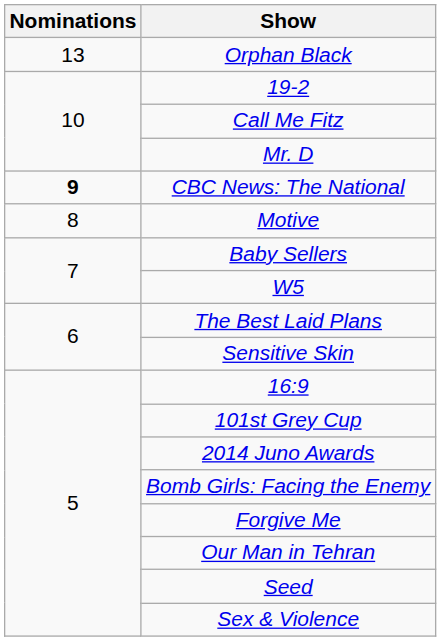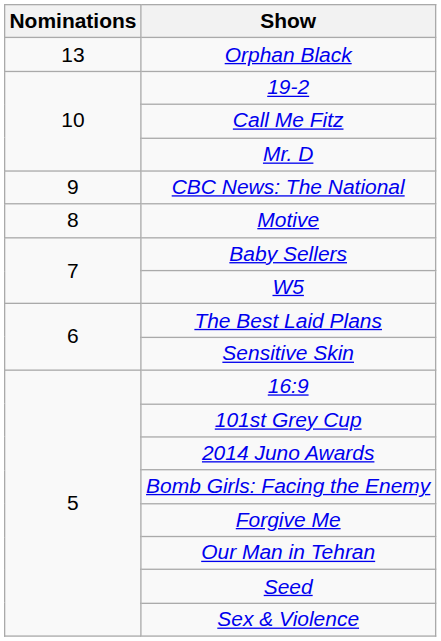(73, 187) bold -> (73, 187) normal
